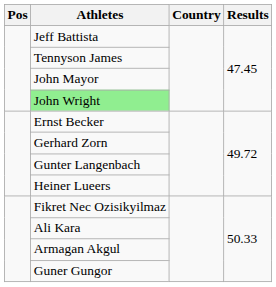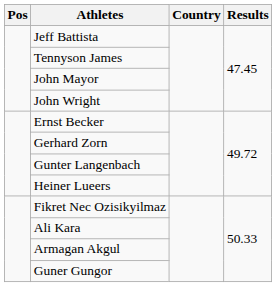(67, 100) lightgreen background -> (67, 100) no background
